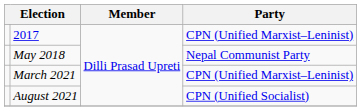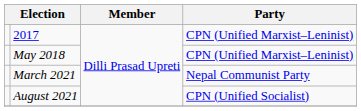(248, 55) Nepal Communist Party -> (270, 55) CPN (Unified Marxist–Leninist)
(270, 75) CPN (Unified Marxist–Leninist) -> (248, 75) Nepal Communist Party
